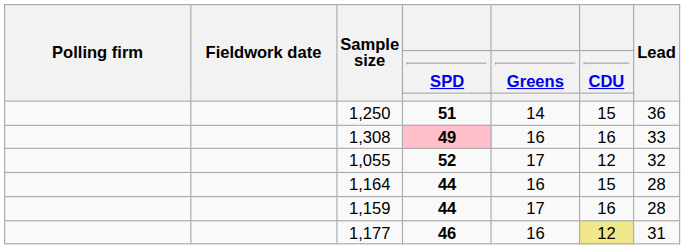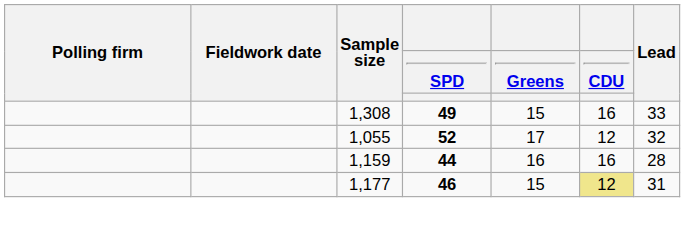- row: (370, 113)
(447, 137) pink background -> (447, 113) no background
(535, 137) 16 -> (535, 113) 15
- row: (370, 185)
(535, 209) 17 -> (535, 161) 16
(535, 233) 16 -> (535, 185) 15
